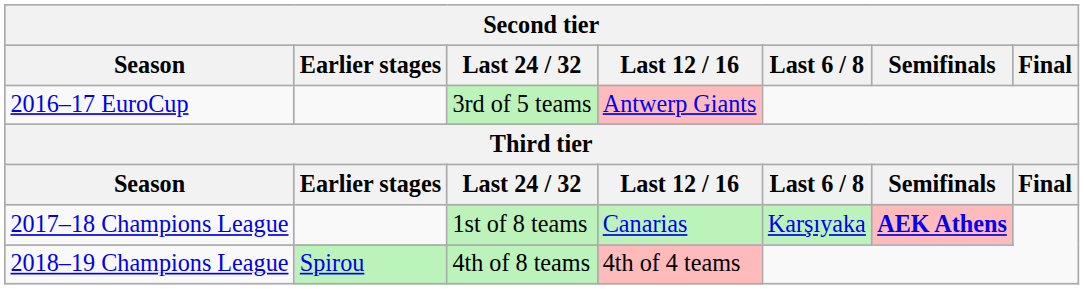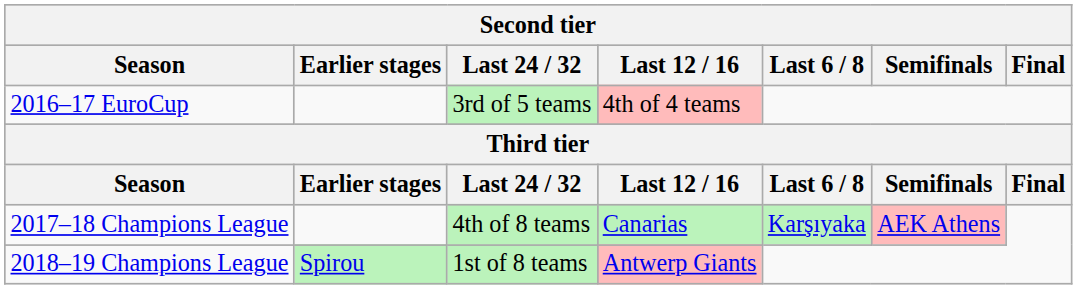(680, 104) Antwerp Giants -> (672, 104) 4th of 4 teams
(520, 224) 1st of 8 teams -> (521, 224) 4th of 8 teams
(942, 224) bold -> (939, 224) normal
(521, 264) 4th of 8 teams -> (520, 264) 1st of 8 teams
(672, 264) 4th of 4 teams -> (680, 264) Antwerp Giants
